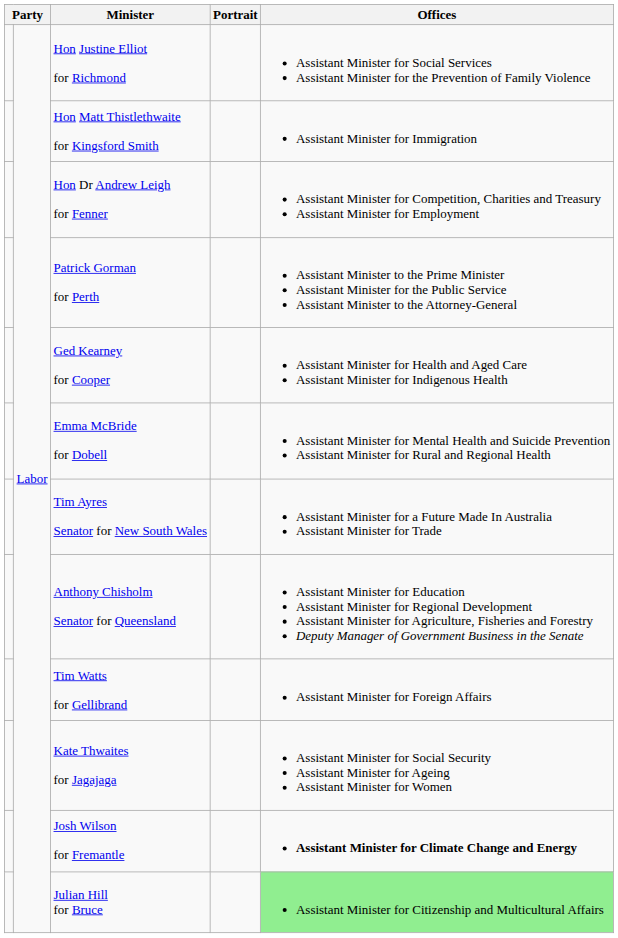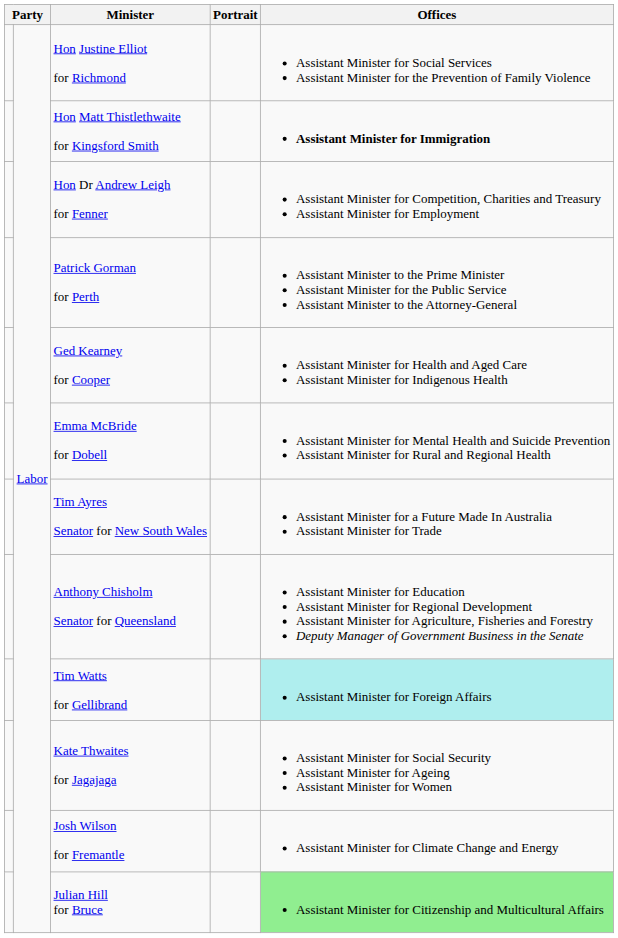(437, 138) normal -> (437, 138) bold
(437, 697) no background -> (437, 697) paleturquoise background
(437, 848) bold -> (437, 848) normal
